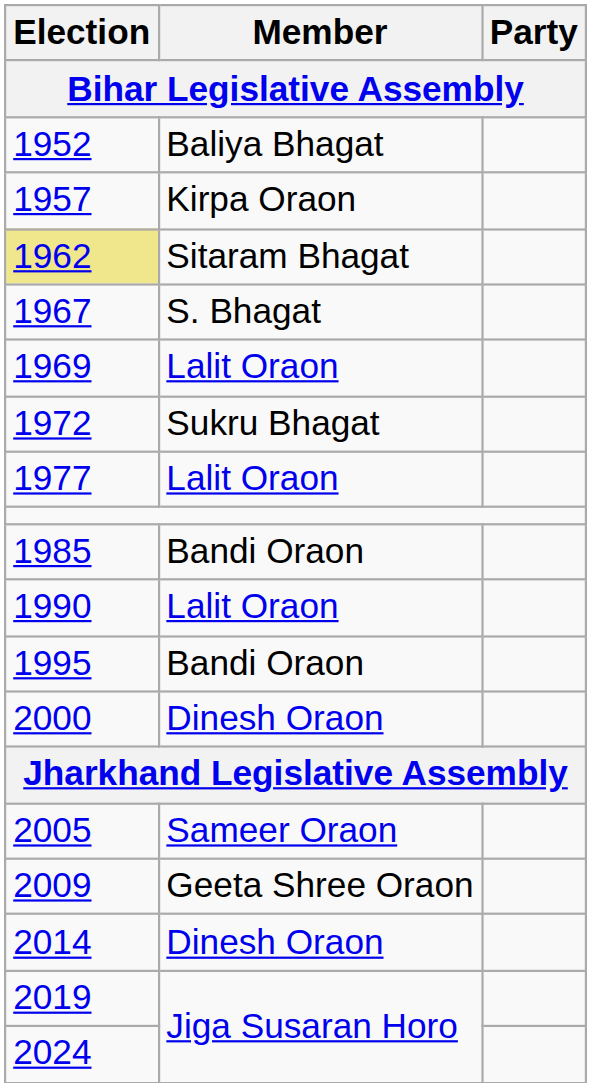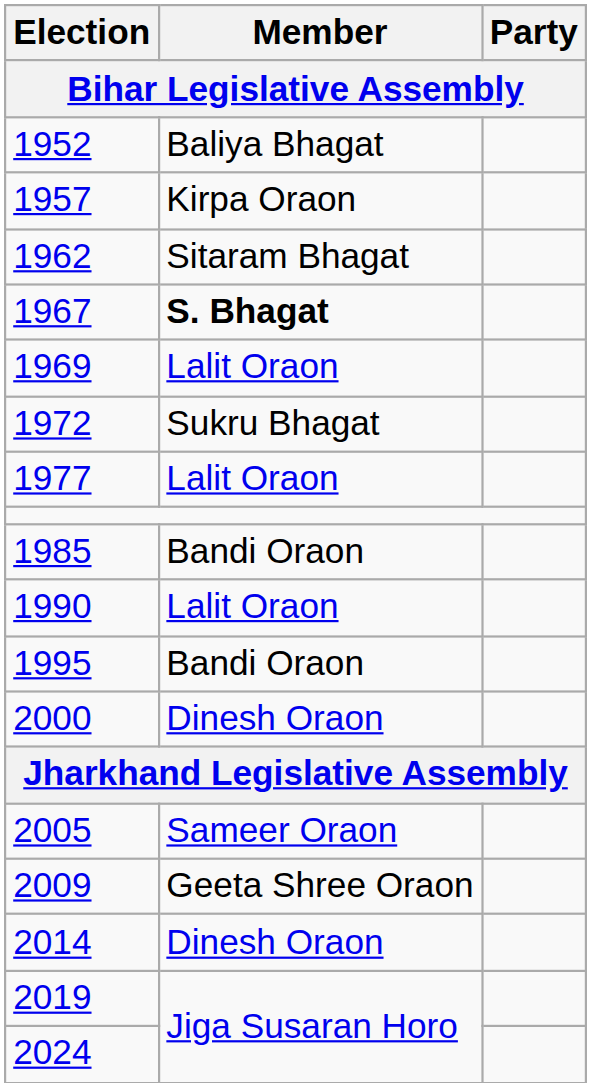(52, 255) khaki background -> (52, 255) no background
(244, 311) normal -> (248, 311) bold
